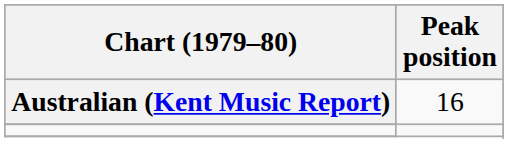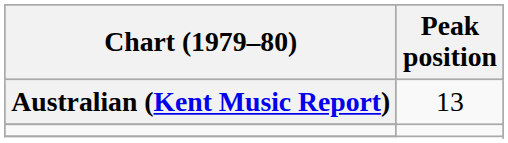(450, 101) 16 -> (450, 101) 13
